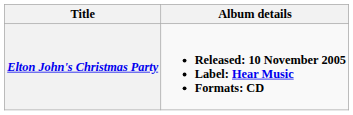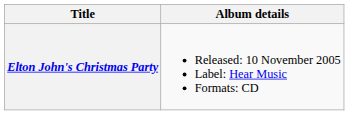(255, 74) bold -> (252, 74) normal
